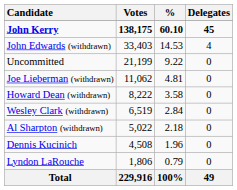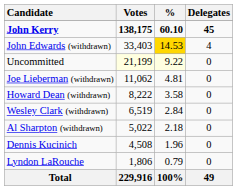(171, 45) no background -> (171, 45) gold background
(138, 62) no background -> (138, 62) lightyellow background
(174, 62) no background -> (174, 62) lightyellow background
